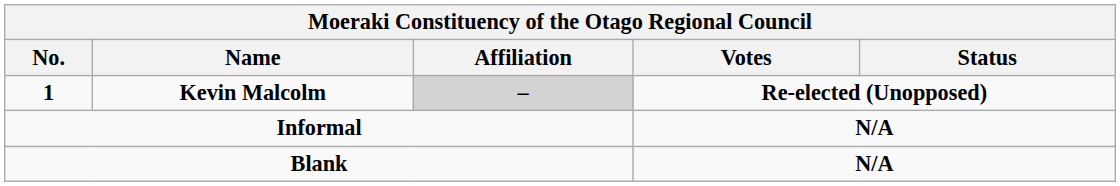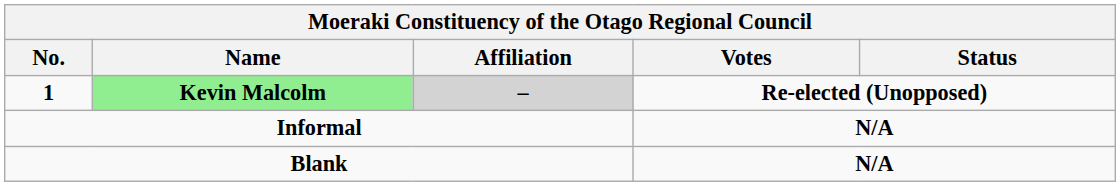(253, 92) no background -> (253, 92) lightgreen background
